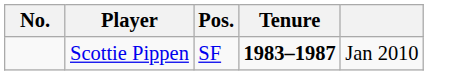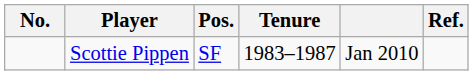+ column: (446, 20)
(290, 53) bold -> (290, 53) normal
